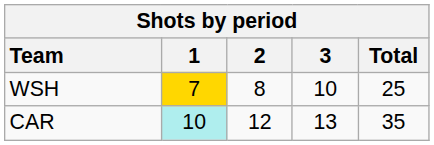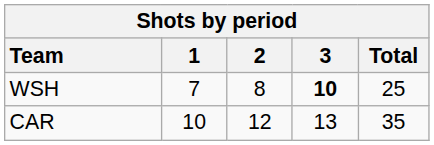(194, 88) gold background -> (194, 88) no background
(325, 88) normal -> (325, 88) bold
(194, 122) paleturquoise background -> (194, 122) no background
